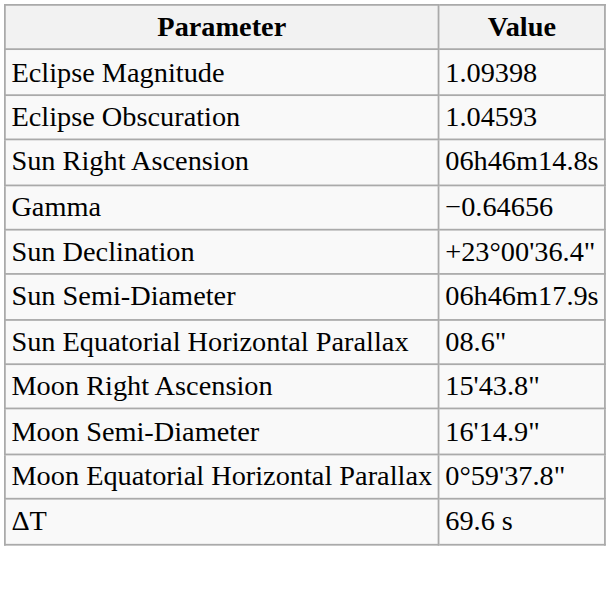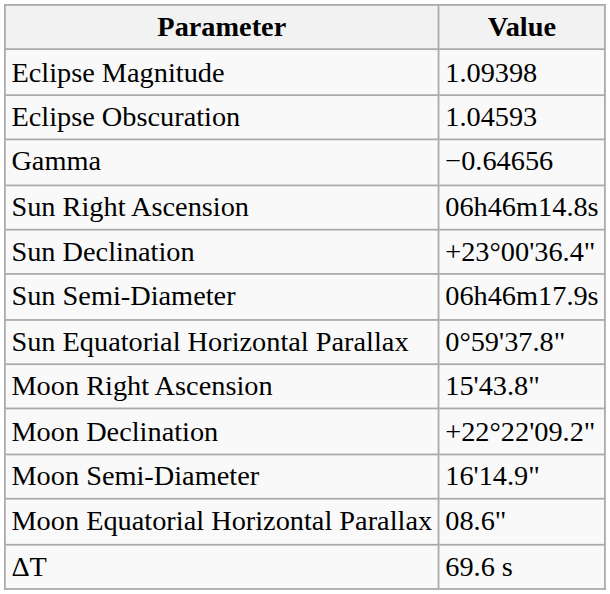rows swapped: (56, 206) <-> (130, 161)
(476, 341) 08.6" -> (505, 341) 0°59'37.8"
+ row: (115, 431)
(505, 476) 0°59'37.8" -> (476, 521) 08.6"
